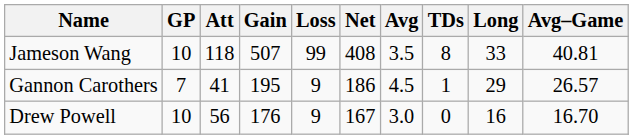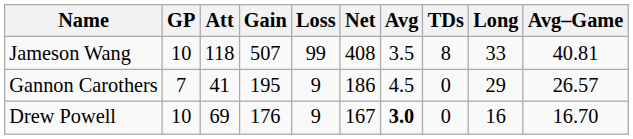(446, 85) 1 -> (446, 85) 0
(220, 117) 56 -> (220, 117) 69
(402, 117) normal -> (402, 117) bold
